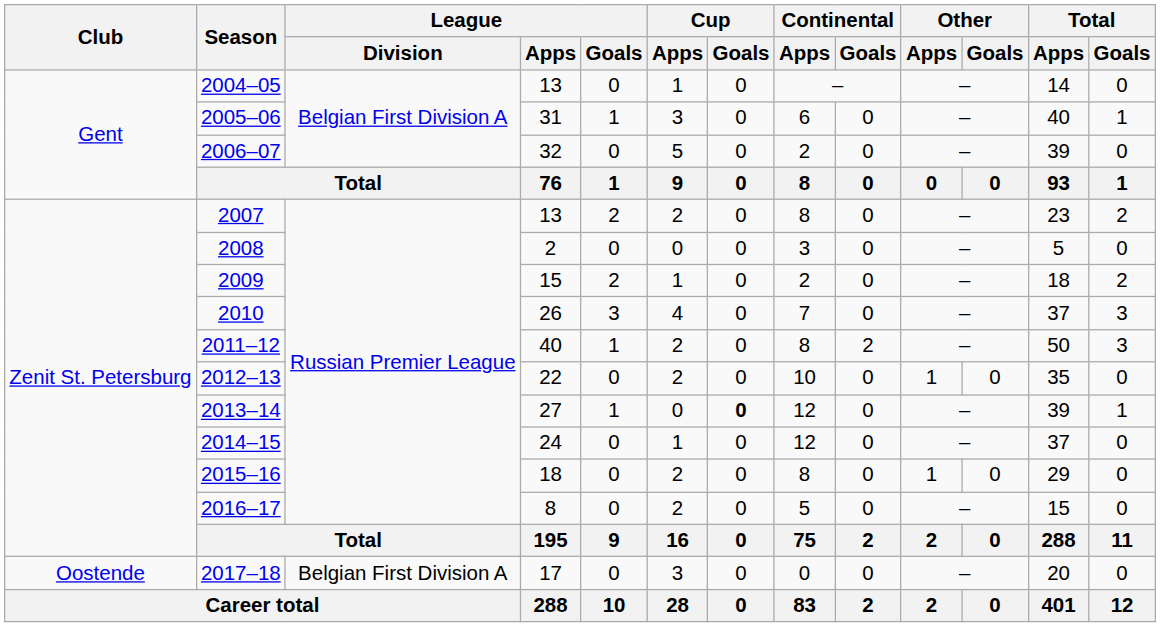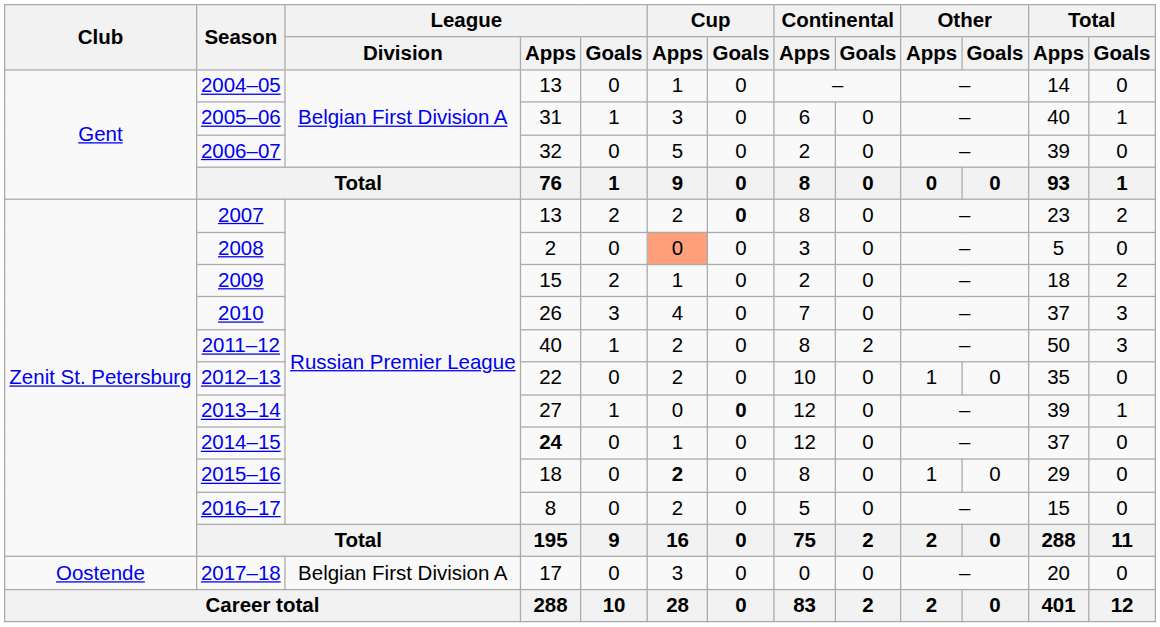(741, 215) normal -> (741, 215) bold
(678, 248) no background -> (678, 248) lightsalmon background
(551, 442) normal -> (551, 442) bold
(678, 475) normal -> (678, 475) bold
